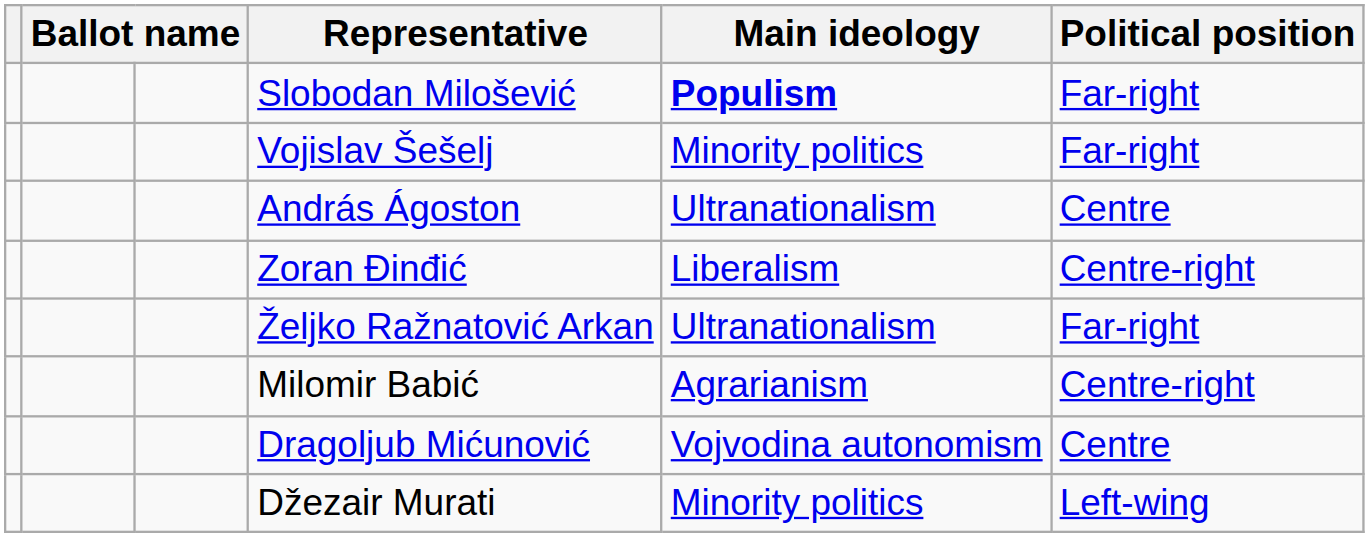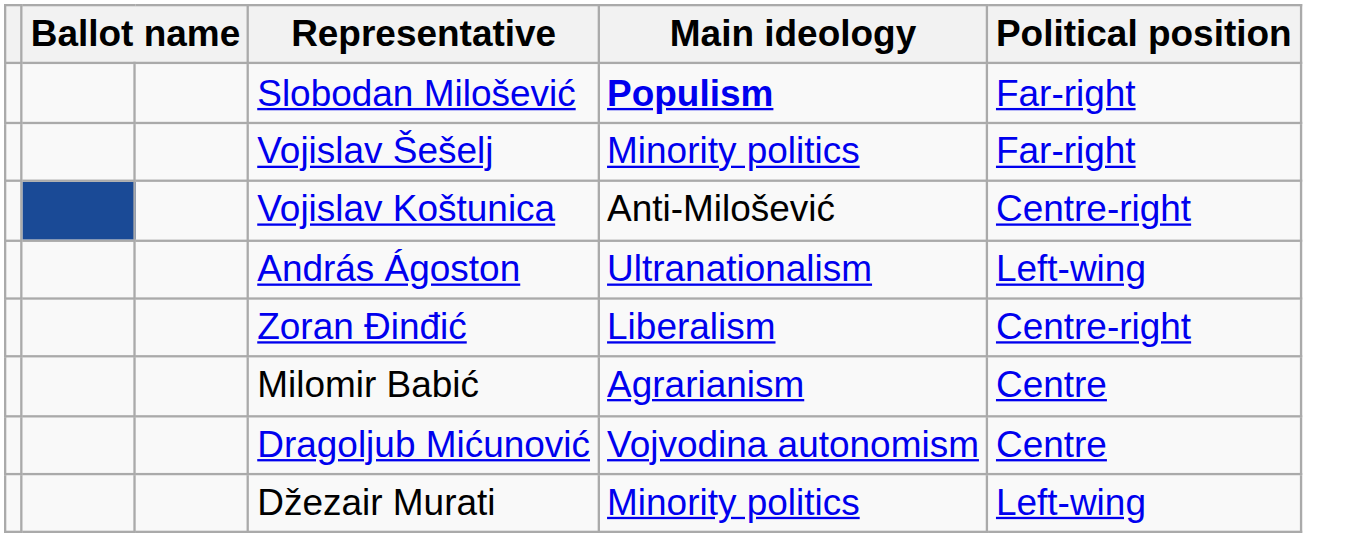+ row: (406, 209)
(1115, 209) Centre -> (1071, 268) Left-wing
- row: (455, 326)
(1157, 385) Centre-right -> (1051, 385) Centre
